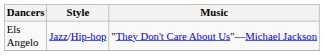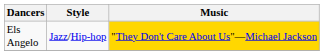(214, 36) no background -> (214, 36) gold background
